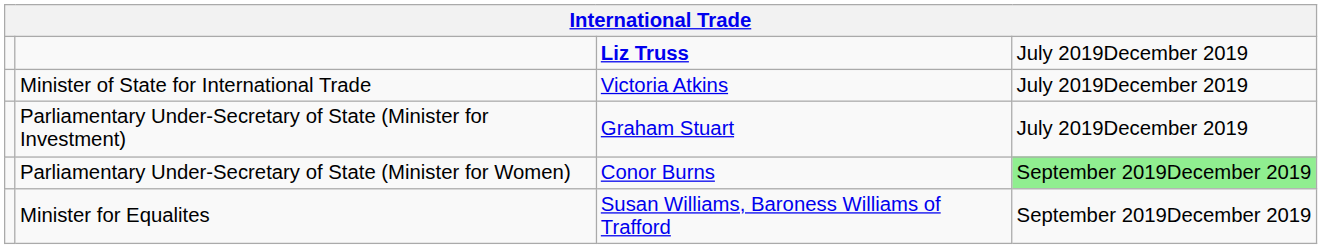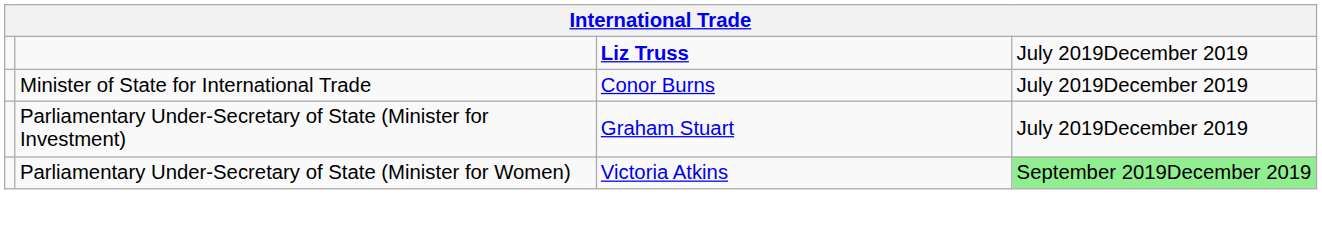(664, 85) Victoria Atkins -> (658, 85) Conor Burns
(658, 172) Conor Burns -> (664, 172) Victoria Atkins
- row: (115, 216)
